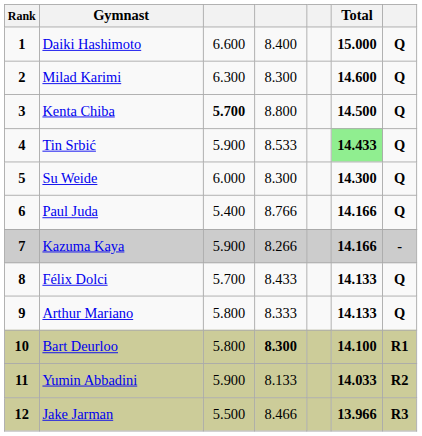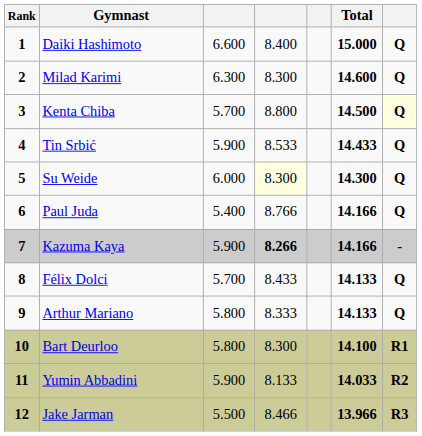(229, 111) bold -> (229, 111) normal
(400, 111) no background -> (400, 111) lightyellow background
(357, 145) lightgreen background -> (357, 145) no background
(281, 178) no background -> (281, 178) lightyellow background
(281, 245) normal -> (281, 245) bold
(281, 346) bold -> (281, 346) normal
